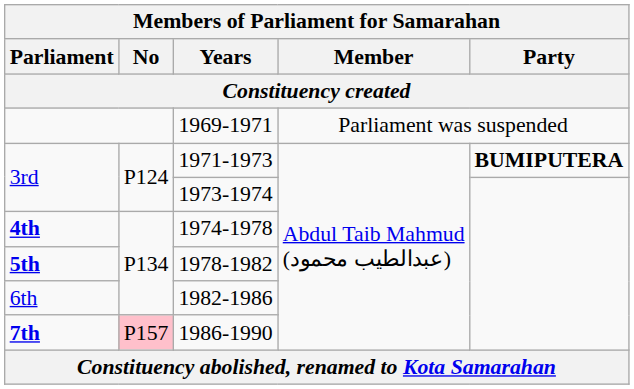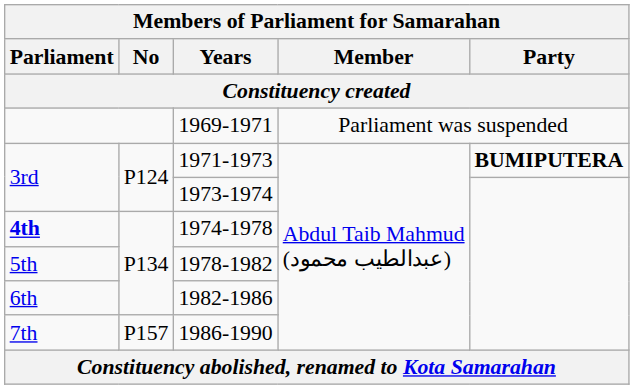(25, 263) bold -> (24, 263) normal
(25, 332) bold -> (24, 332) normal
(146, 332) pink background -> (146, 332) no background
